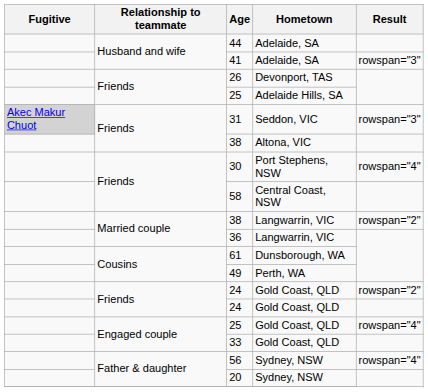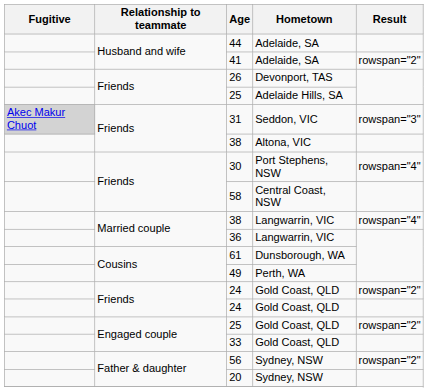(390, 60) rowspan="3" -> (390, 60) rowspan="2"
(390, 220) rowspan="2" -> (390, 220) rowspan="4"
(390, 325) rowspan="4" -> (390, 325) rowspan="2"
(390, 360) rowspan="4" -> (390, 360) rowspan="2"
